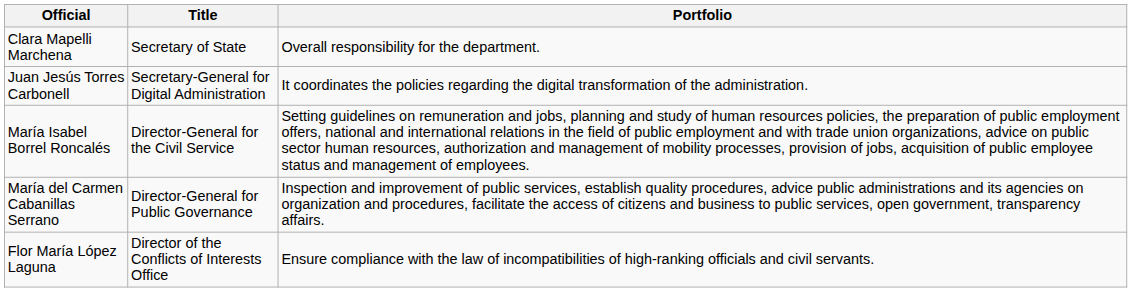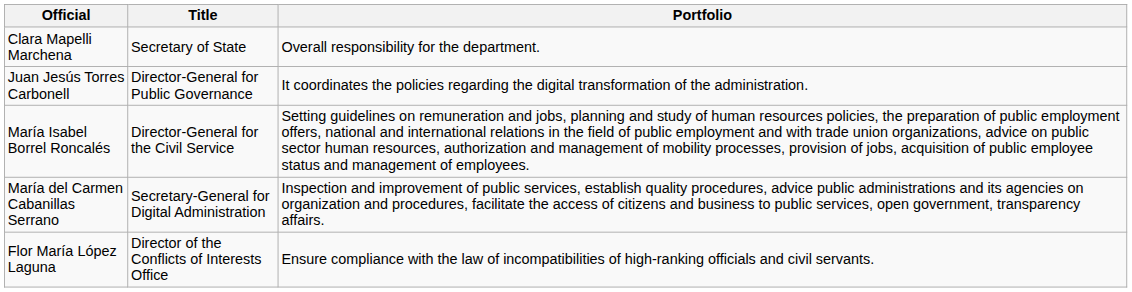(200, 85) Secretary-General for Digital Administration -> (195, 85) Director-General for Public Governance
(195, 204) Director-General for Public Governance -> (200, 204) Secretary-General for Digital Administration
